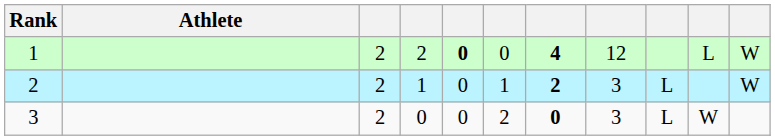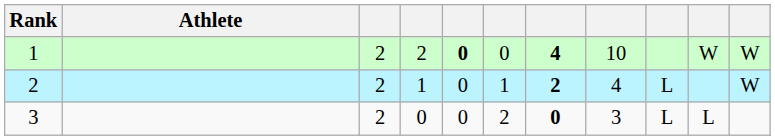(616, 53) 12 -> (616, 53) 10
(709, 53) L -> (709, 53) W
(616, 85) 3 -> (616, 85) 4
(709, 118) W -> (709, 118) L
